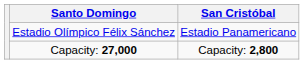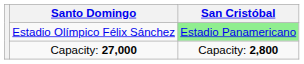(238, 31) no background -> (238, 31) lightgreen background
